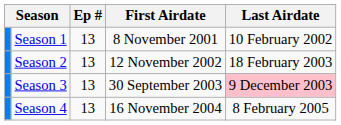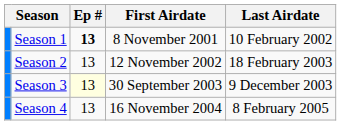(88, 39) normal -> (88, 39) bold
(88, 85) no background -> (88, 85) lightyellow background
(281, 85) pink background -> (281, 85) no background
